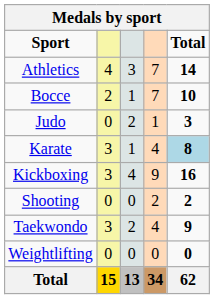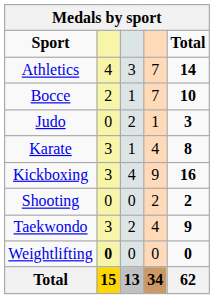(188, 148) lightblue background -> (188, 148) no background
(108, 253) normal -> (108, 253) bold
